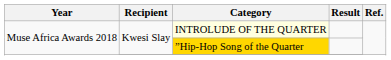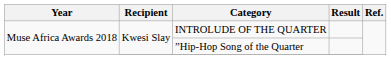(251, 29) lightyellow background -> (251, 29) no background
(239, 46) gold background -> (239, 46) no background
